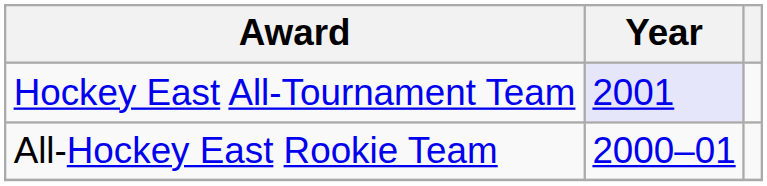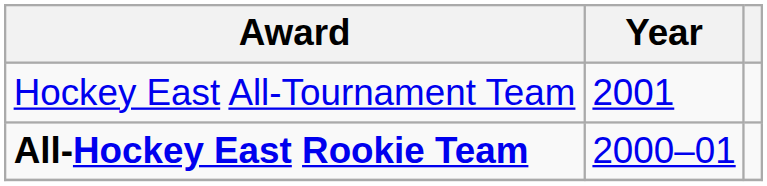(633, 92) lavender background -> (633, 92) no background
(256, 150) normal -> (271, 150) bold
